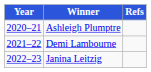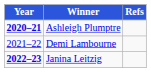(24, 28) normal -> (24, 28) bold
(24, 59) normal -> (24, 59) bold
